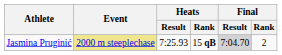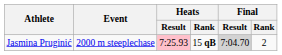(115, 43) khaki background -> (115, 43) no background
(174, 43) no background -> (174, 43) pink background
